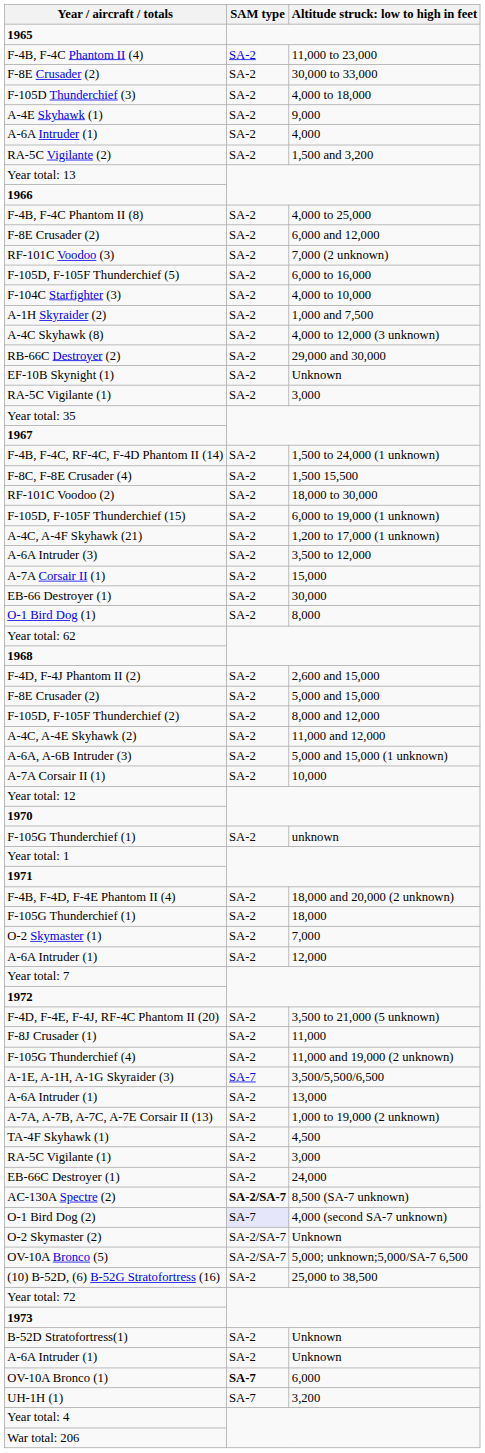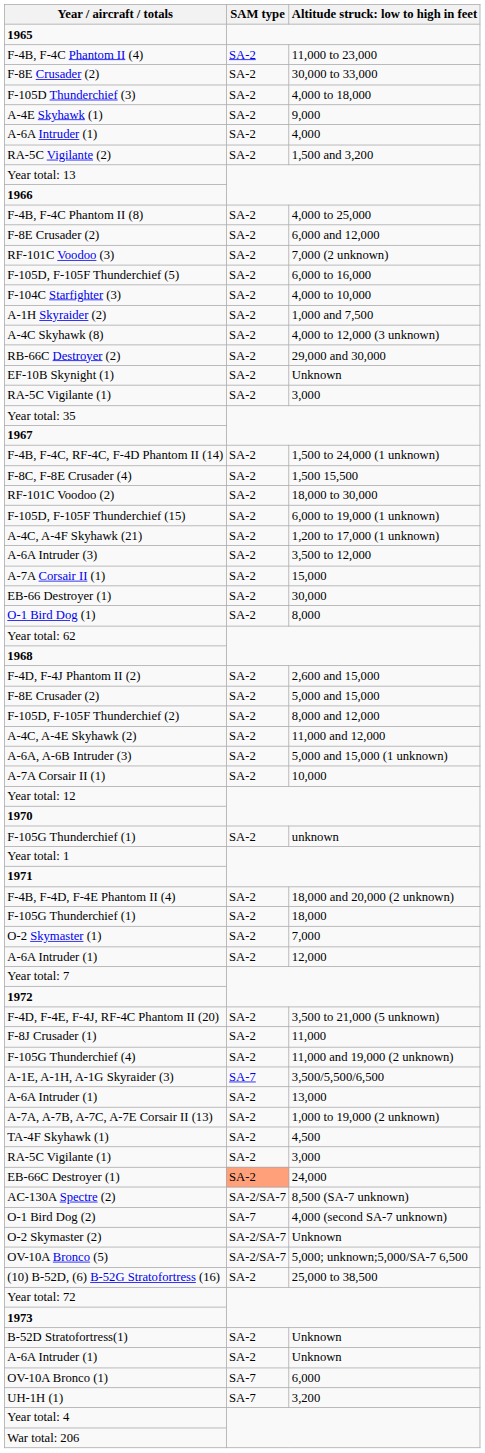(242, 1177) no background -> (242, 1177) lightsalmon background
(258, 1197) bold -> (258, 1197) normal
(242, 1217) lavender background -> (242, 1217) no background
(242, 1377) bold -> (242, 1377) normal
